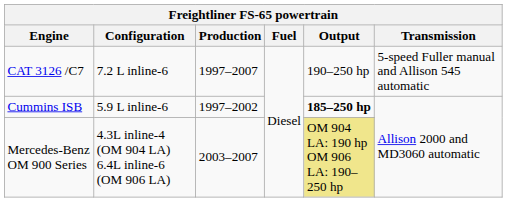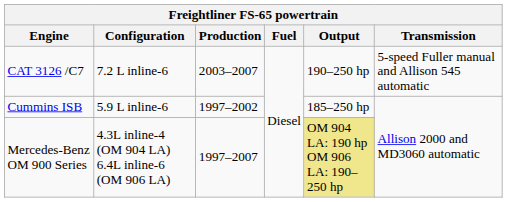(228, 71) 1997–2007 -> (228, 71) 2003–2007
(339, 106) bold -> (338, 106) normal
(228, 157) 2003–2007 -> (228, 157) 1997–2007
